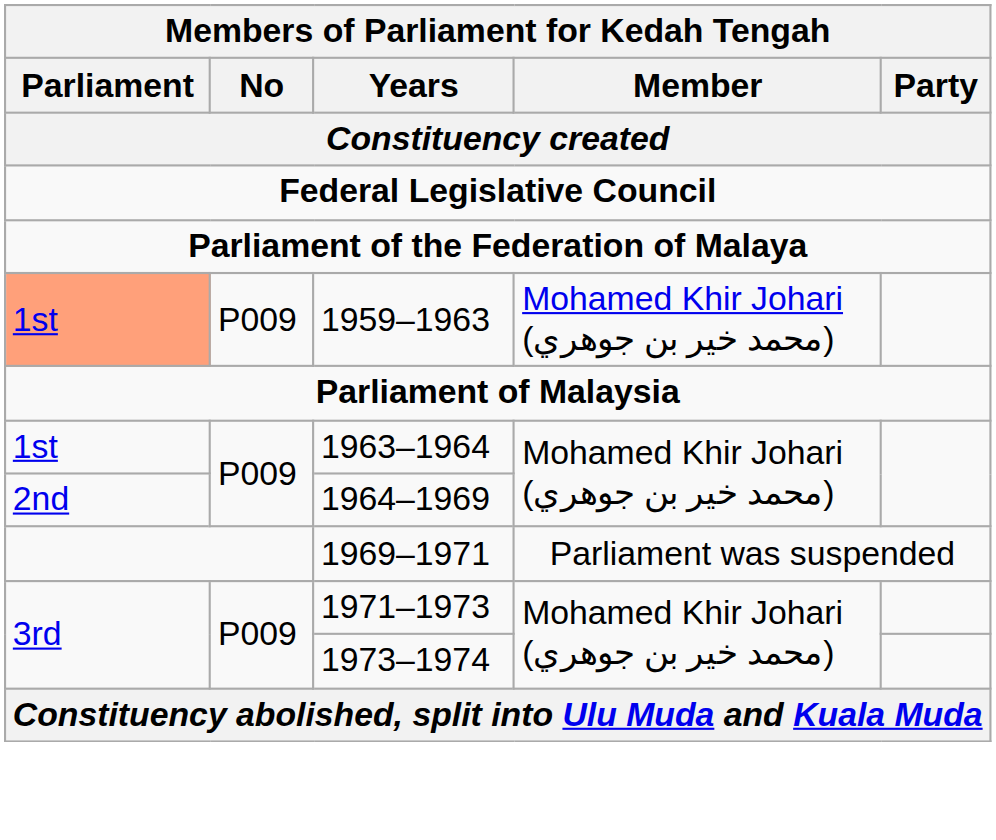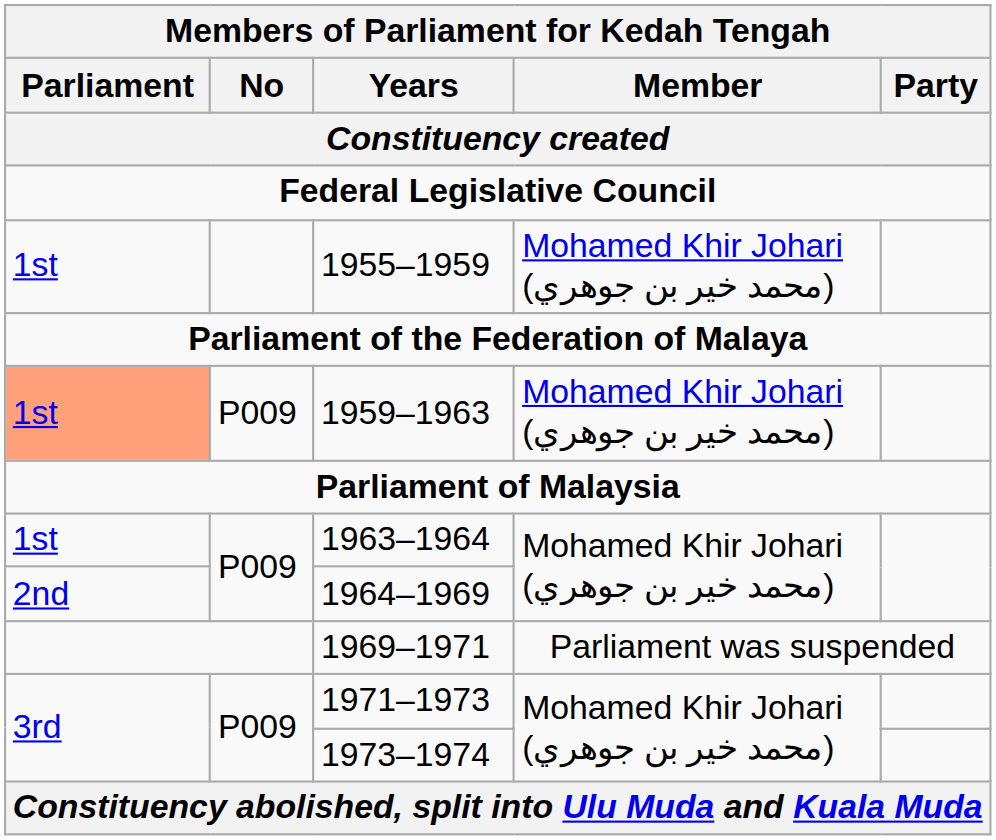+ row: (405, 265)
